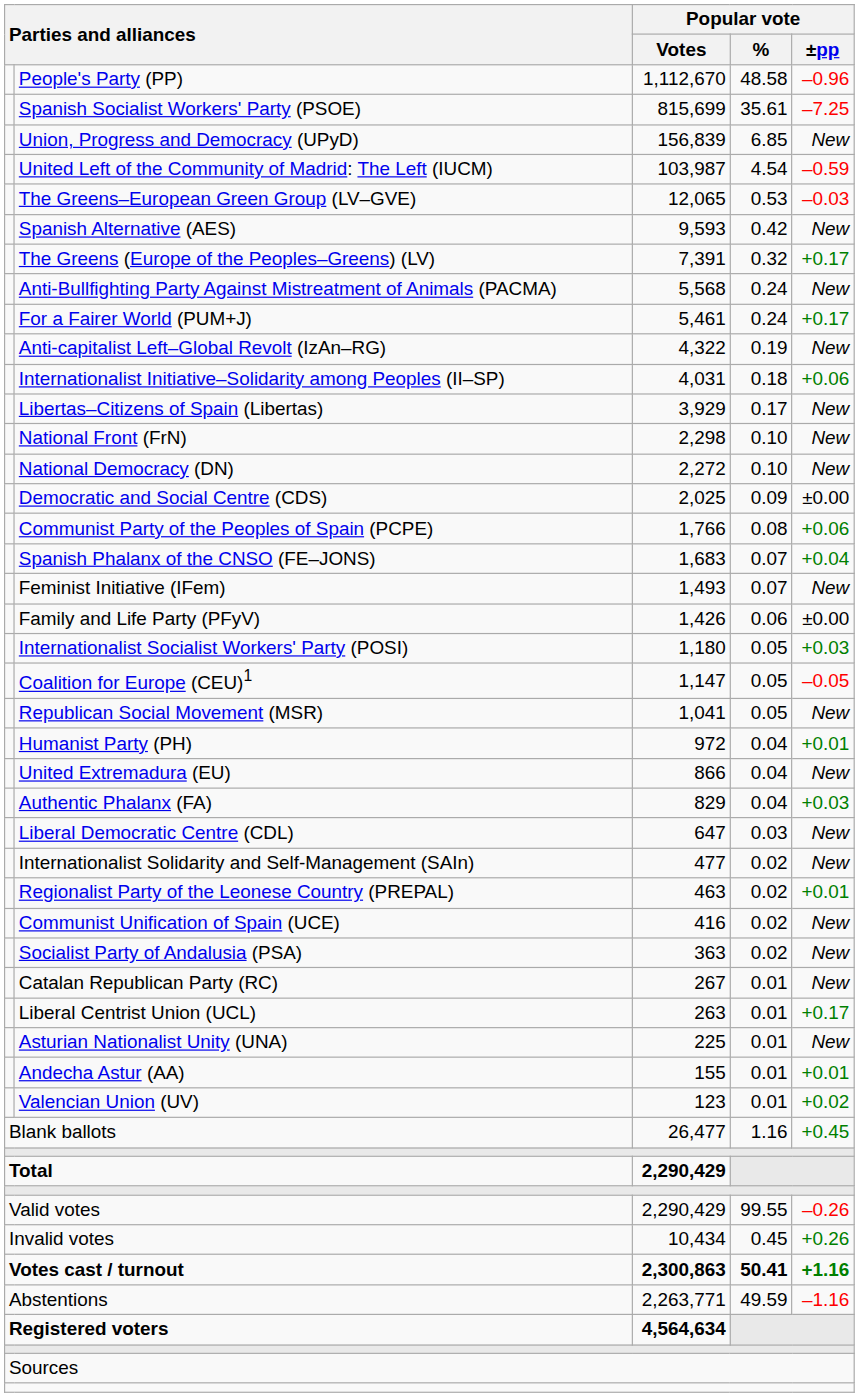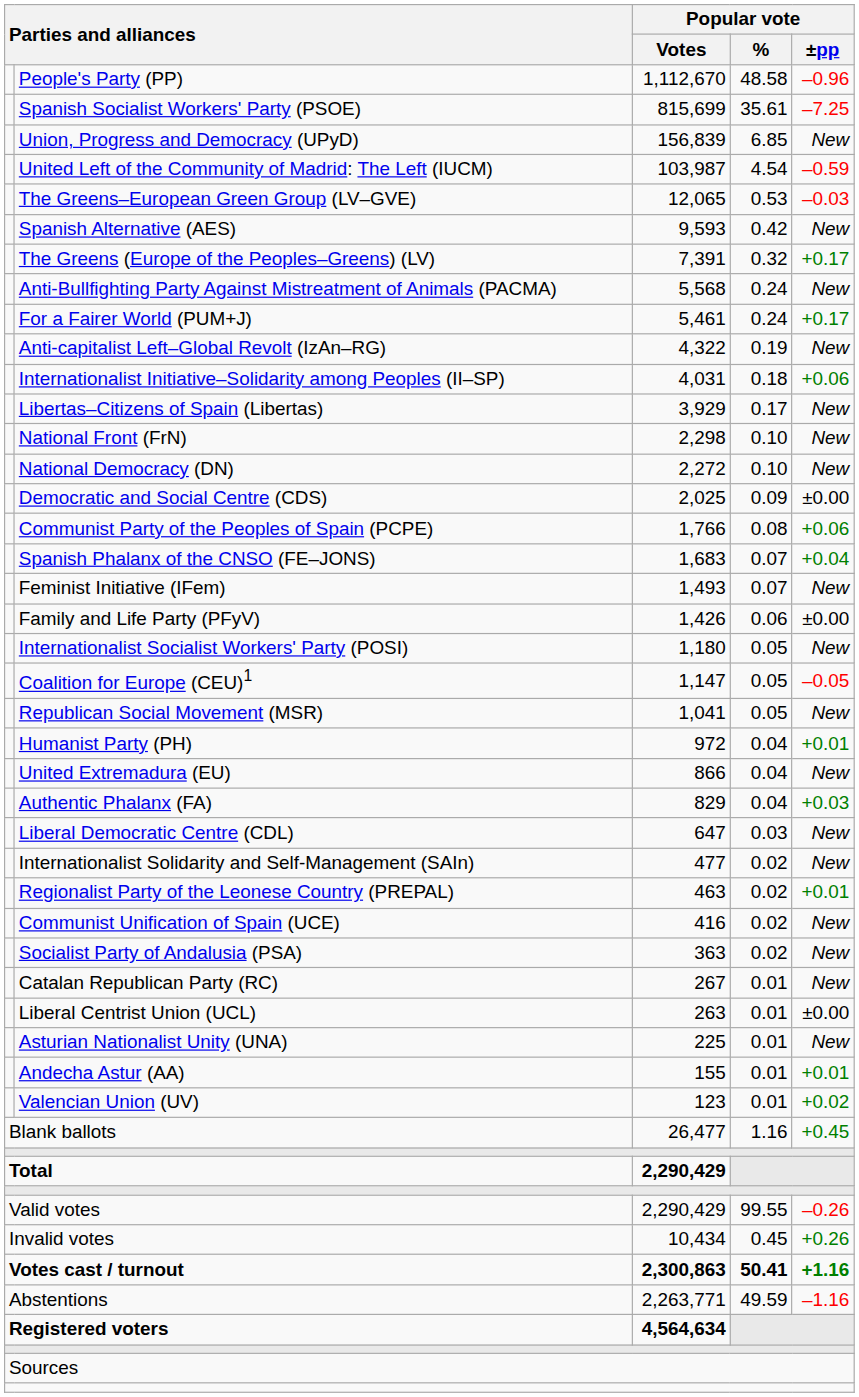(825, 648) +0.03 -> (830, 648) New
(825, 1012) +0.17 -> (826, 1012) ±0.00
